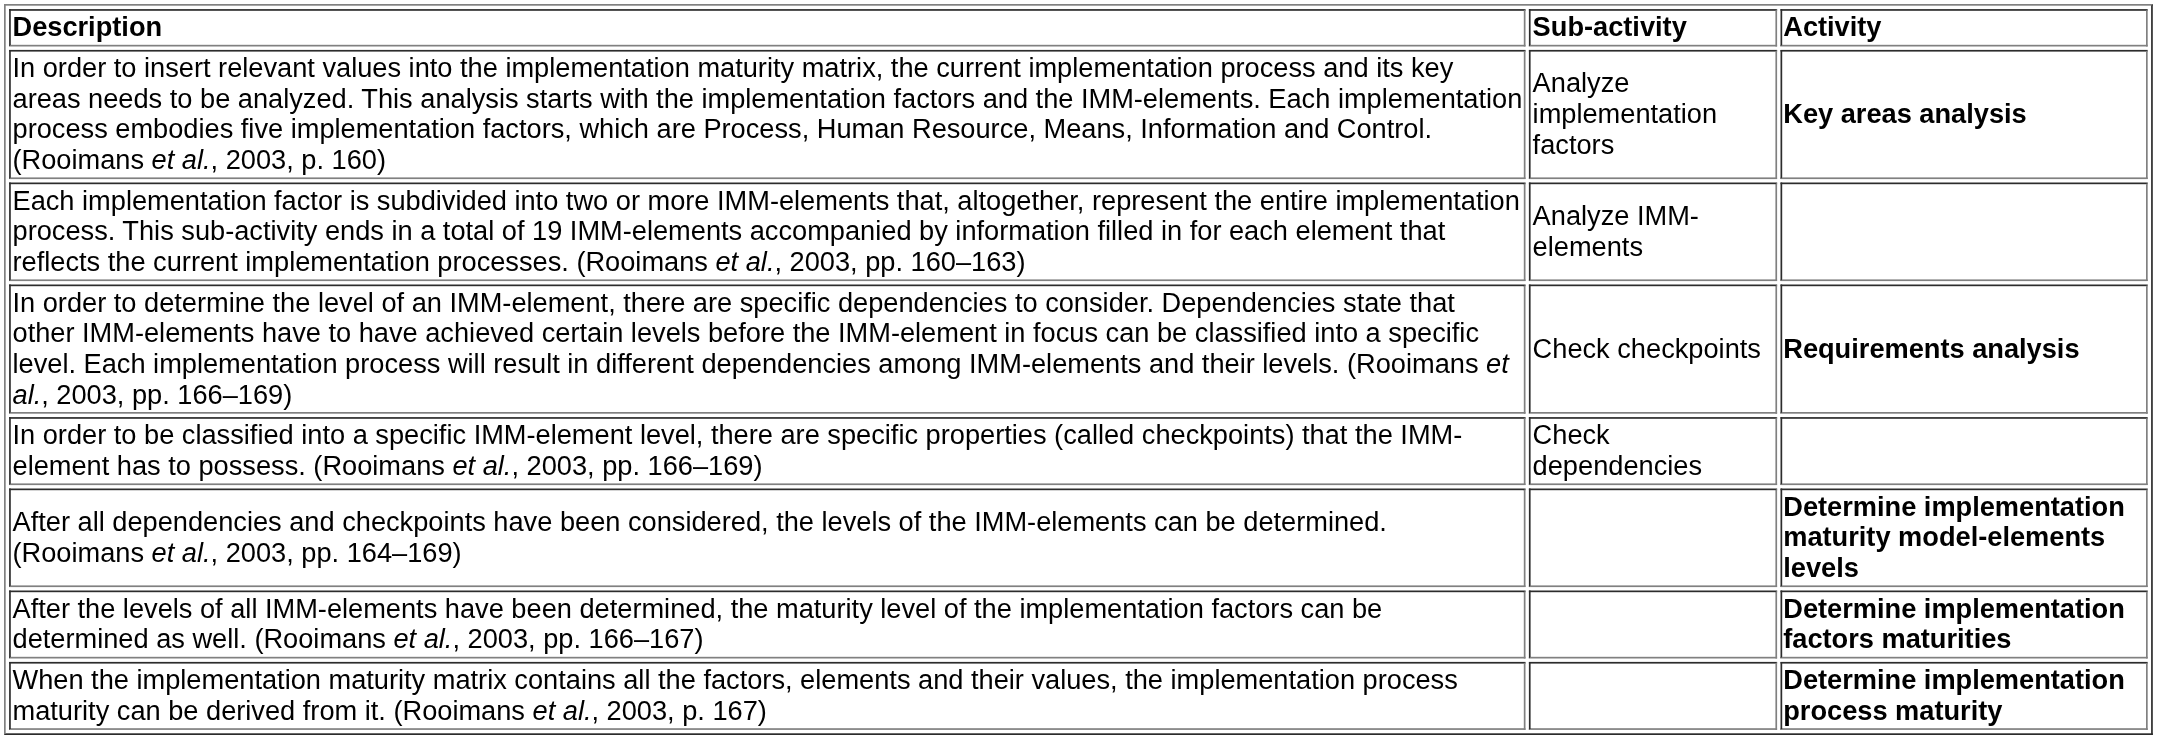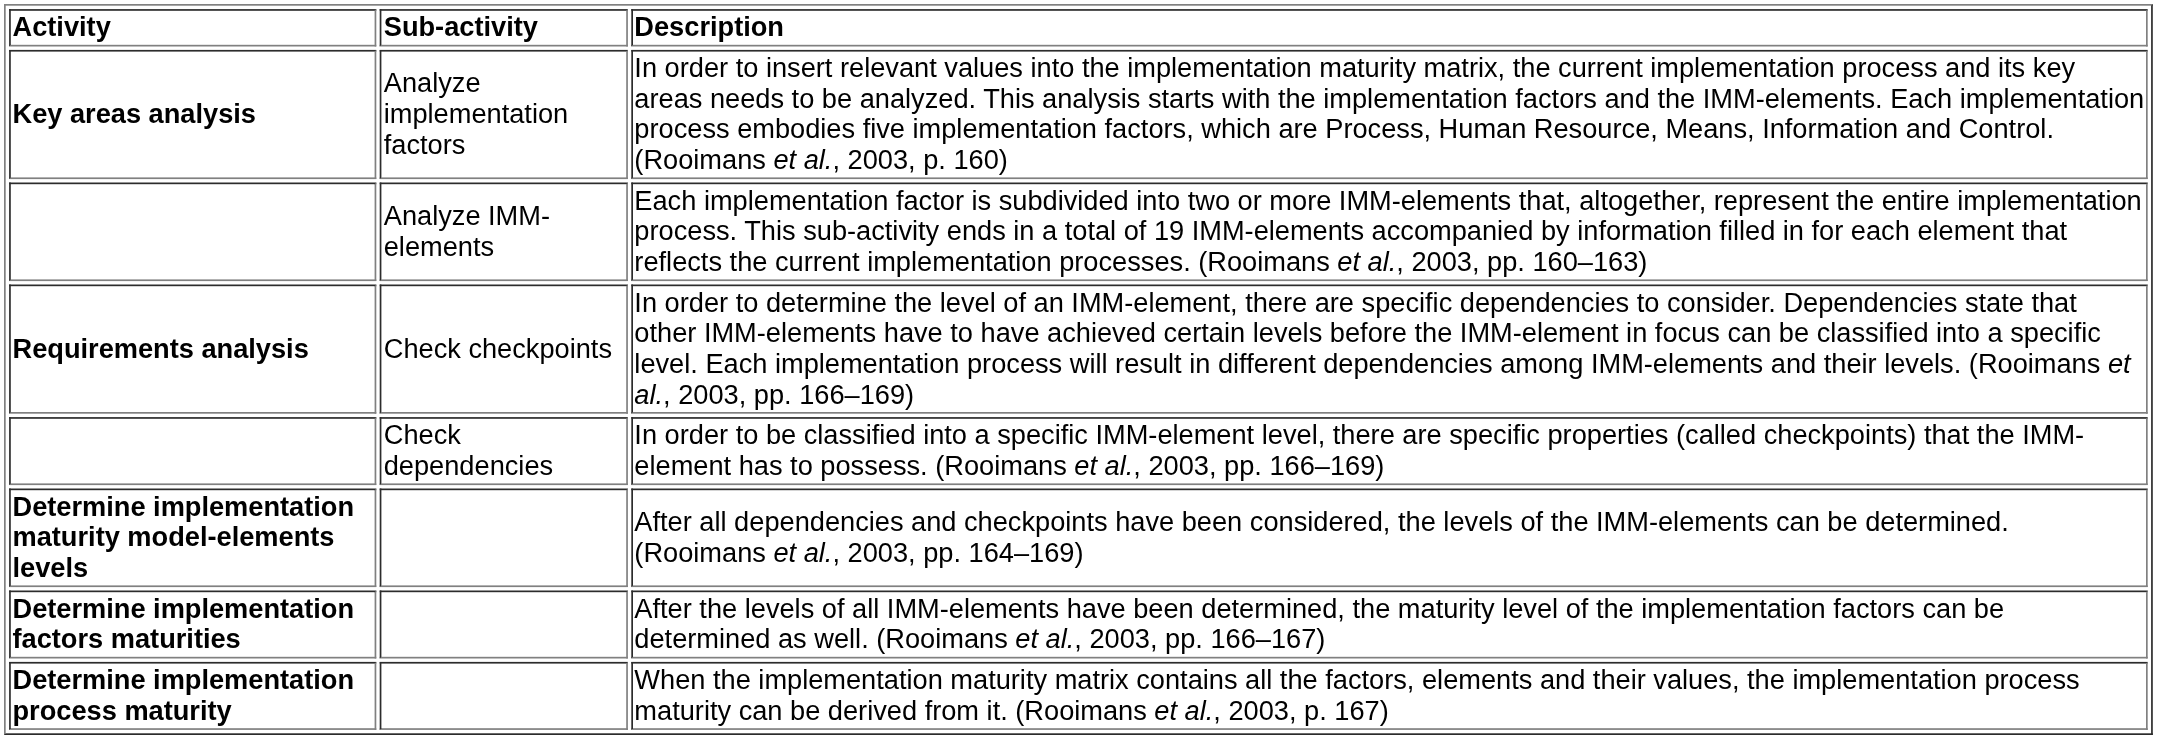columns swapped: (1832, 27) <-> (87, 27)
